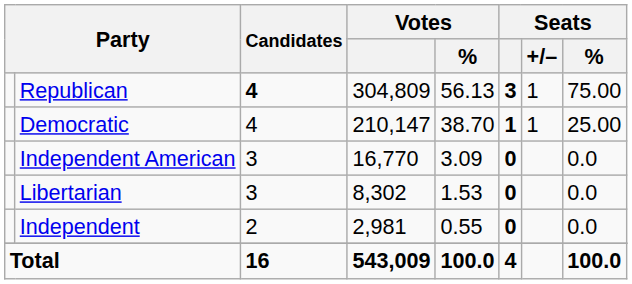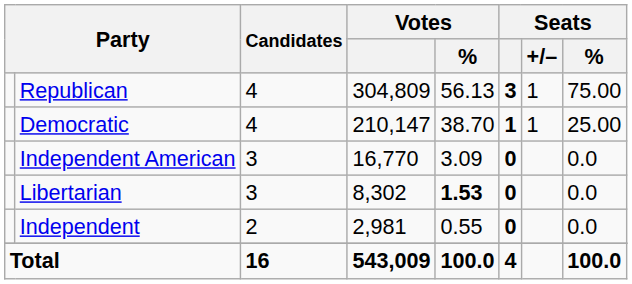(252, 90) bold -> (252, 90) normal
(462, 193) normal -> (462, 193) bold
